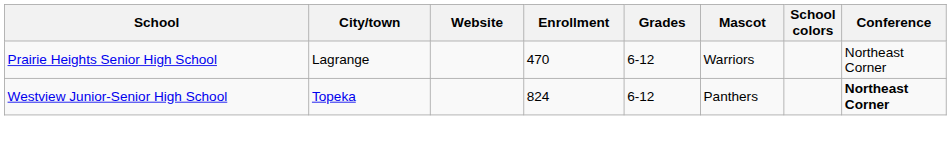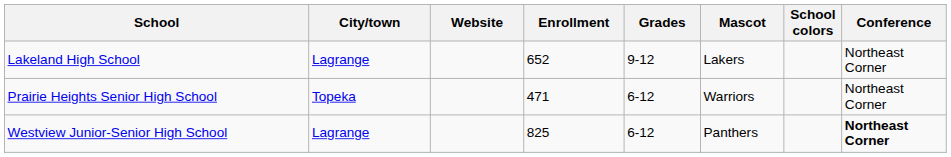+ row: (74, 59)
(341, 59) Lagrange -> (334, 96) Topeka
(538, 59) 470 -> (538, 96) 471
(334, 96) Topeka -> (341, 133) Lagrange
(538, 96) 824 -> (538, 133) 825
